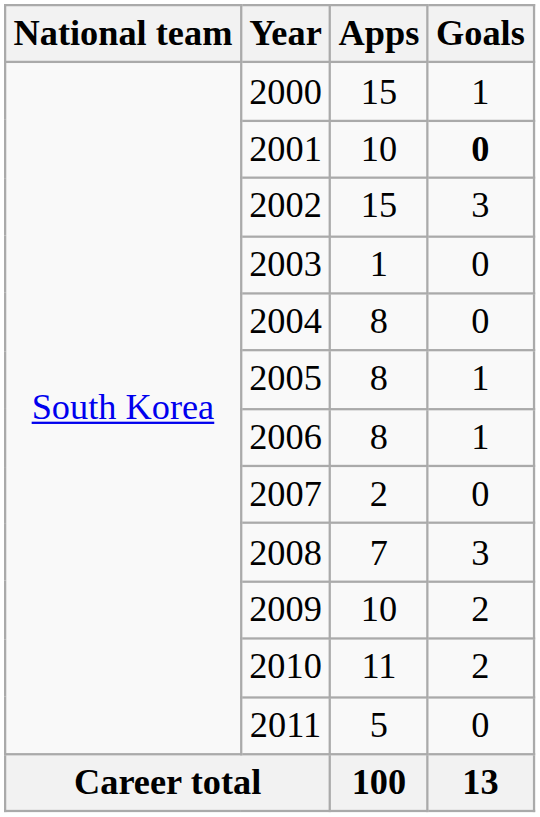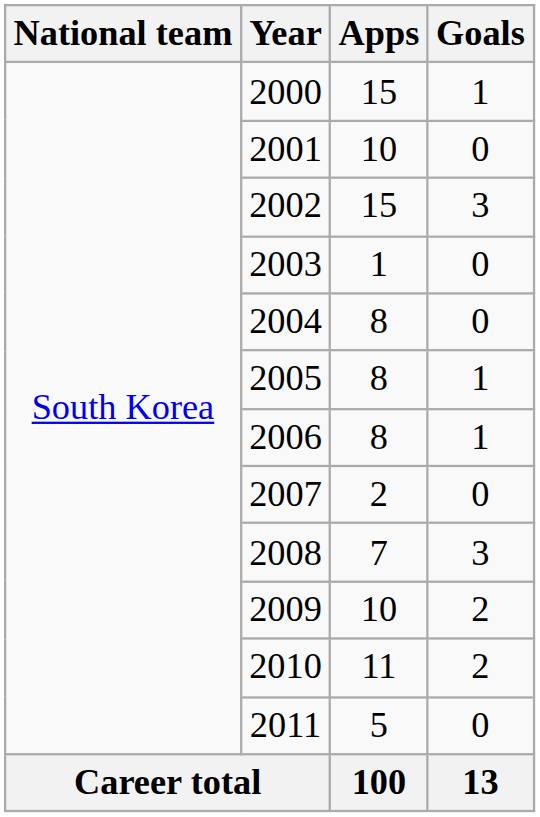(480, 148) bold -> (480, 148) normal
